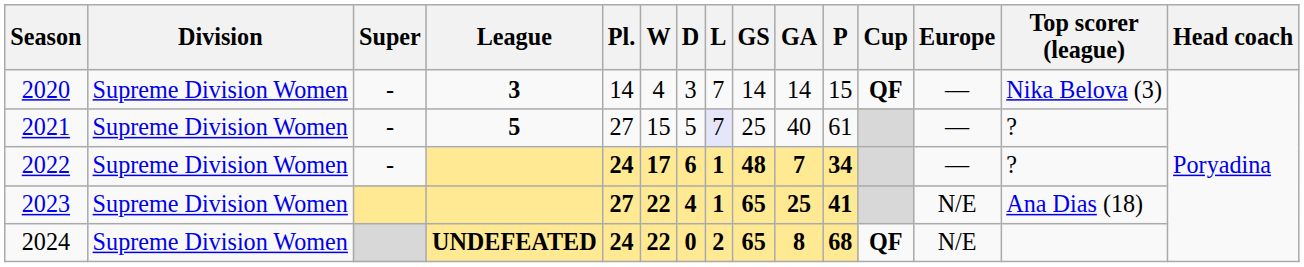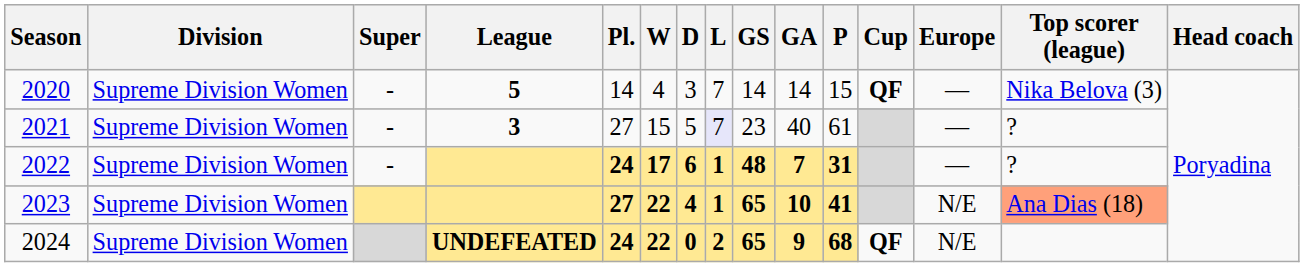(514, 89) 3 -> (514, 89) 5
(514, 127) 5 -> (514, 127) 3
(754, 127) 25 -> (754, 127) 23
(840, 165) 34 -> (840, 165) 31
(799, 204) 25 -> (799, 204) 10
(1075, 204) no background -> (1075, 204) lightsalmon background
(799, 242) 8 -> (799, 242) 9
